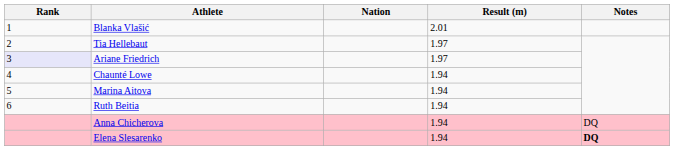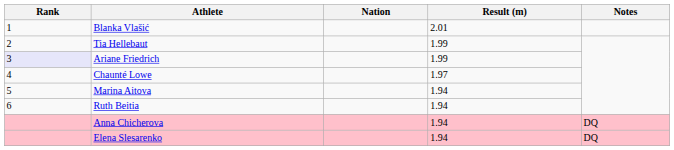(439, 43) 1.97 -> (439, 43) 1.99
(439, 59) 1.97 -> (439, 59) 1.99
(439, 75) 1.94 -> (439, 75) 1.97
(591, 138) bold -> (591, 138) normal
